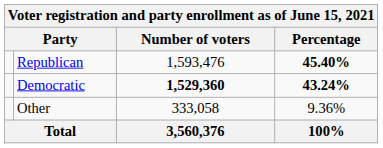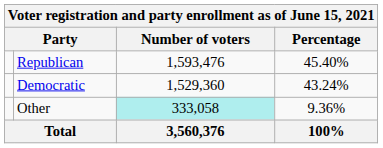(326, 62) bold -> (326, 62) normal
(195, 85) bold -> (195, 85) normal
(326, 85) bold -> (326, 85) normal
(195, 108) no background -> (195, 108) paleturquoise background
